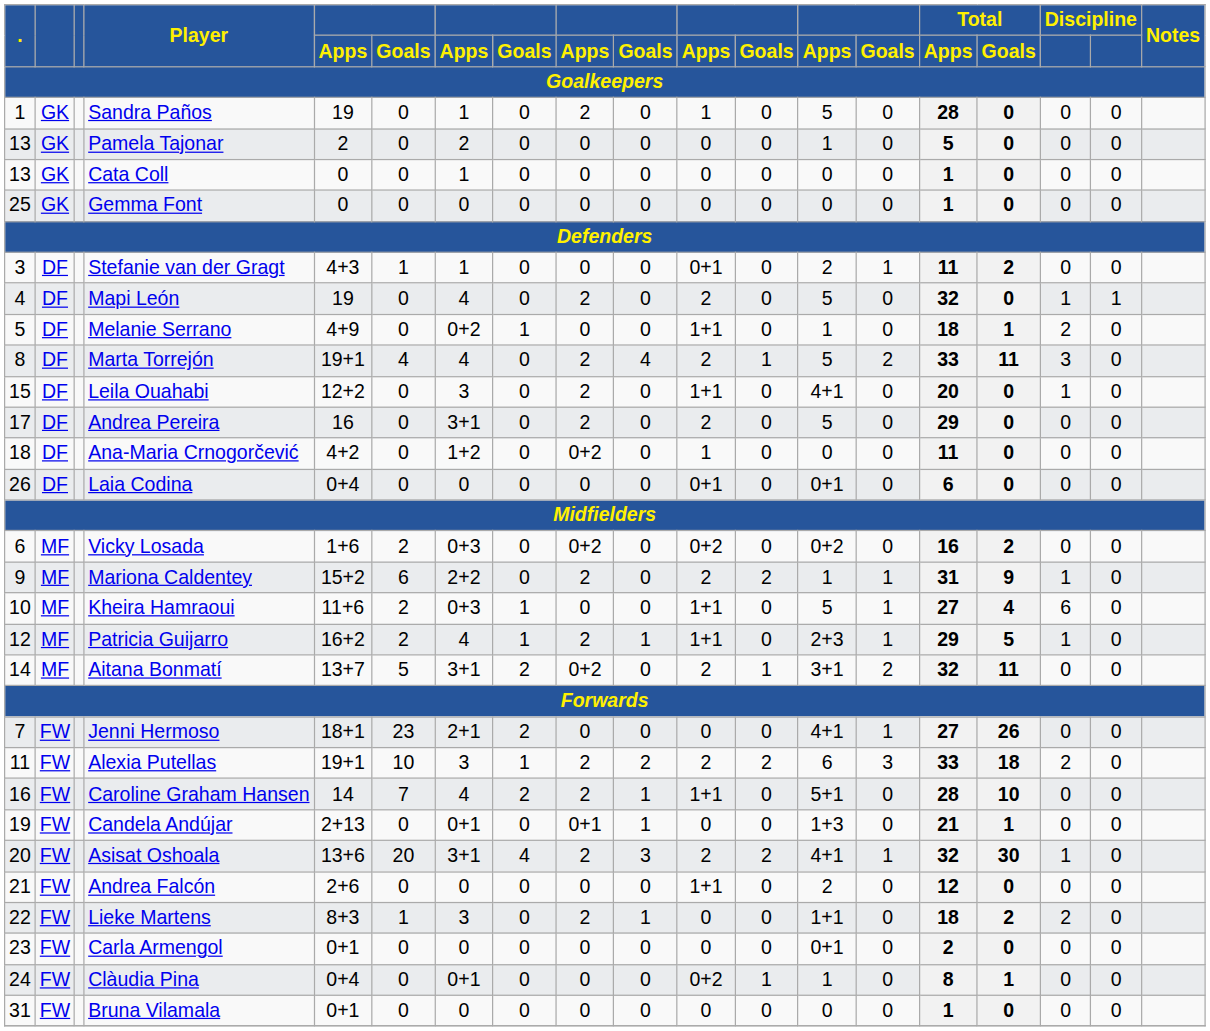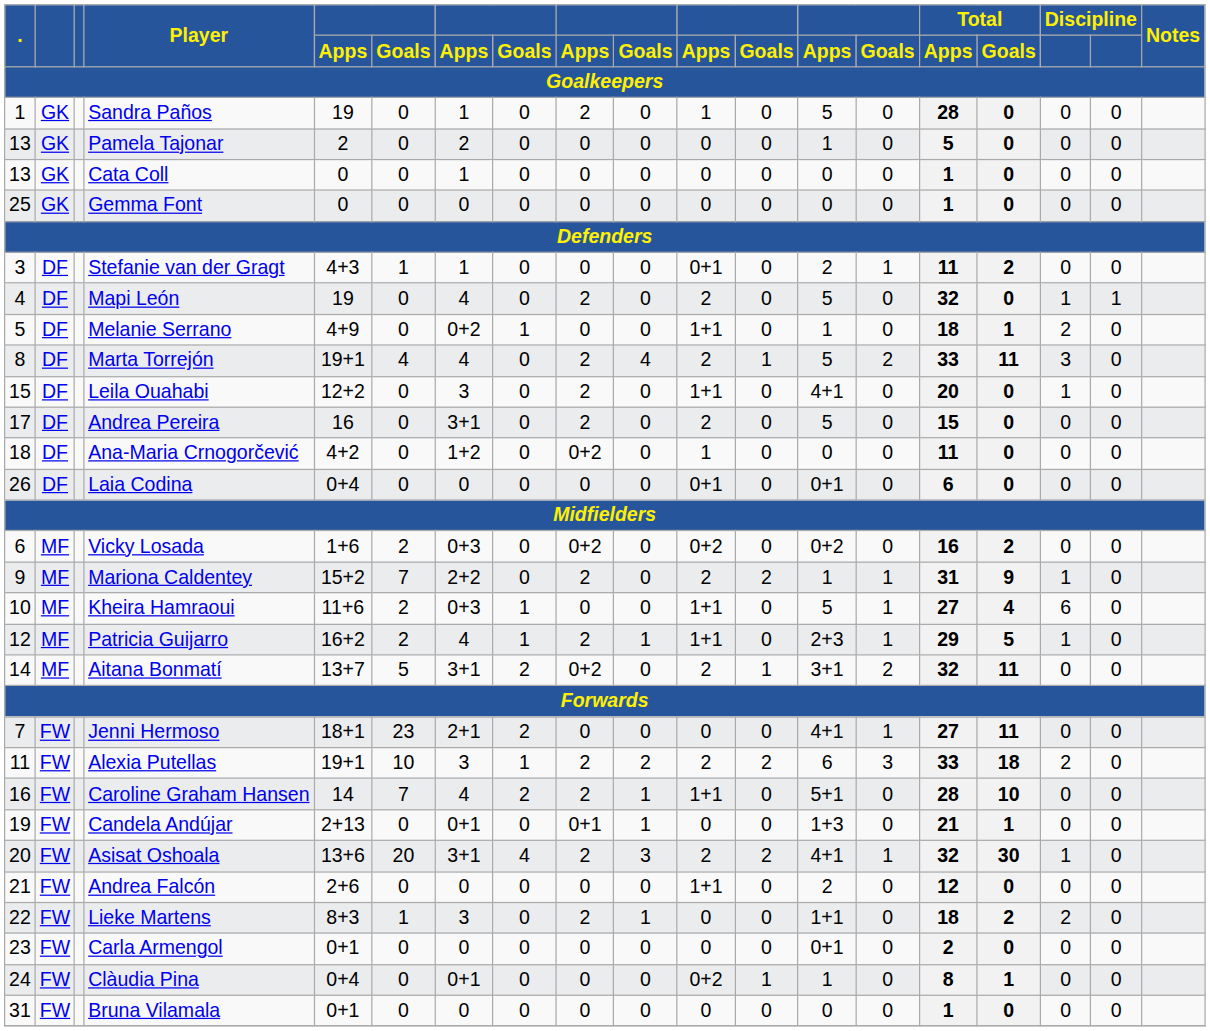(948, 422) 29 -> (948, 422) 15
(403, 577) 6 -> (403, 577) 7
(1009, 732) 26 -> (1009, 732) 11
